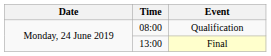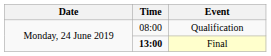(151, 43) normal -> (151, 43) bold
